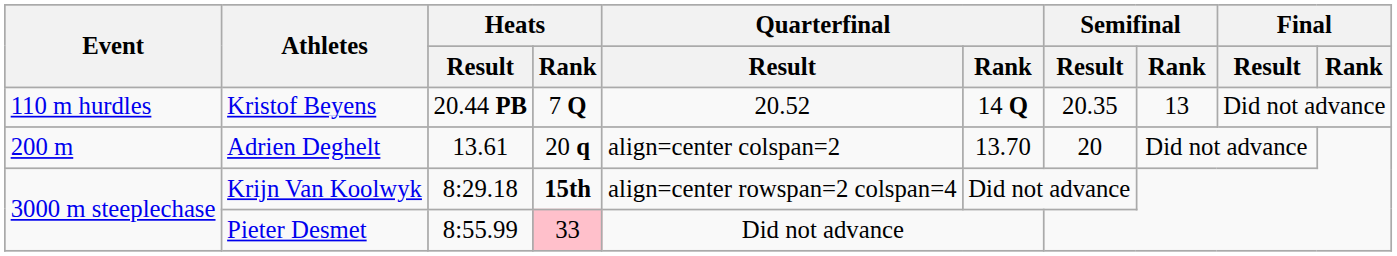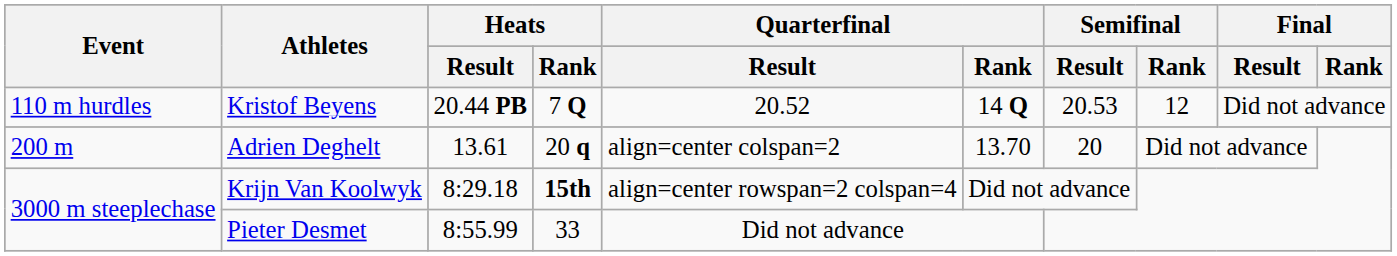(1090, 107) 20.35 -> (1090, 107) 20.53
(1177, 107) 13 -> (1177, 107) 12
(568, 229) pink background -> (568, 229) no background
